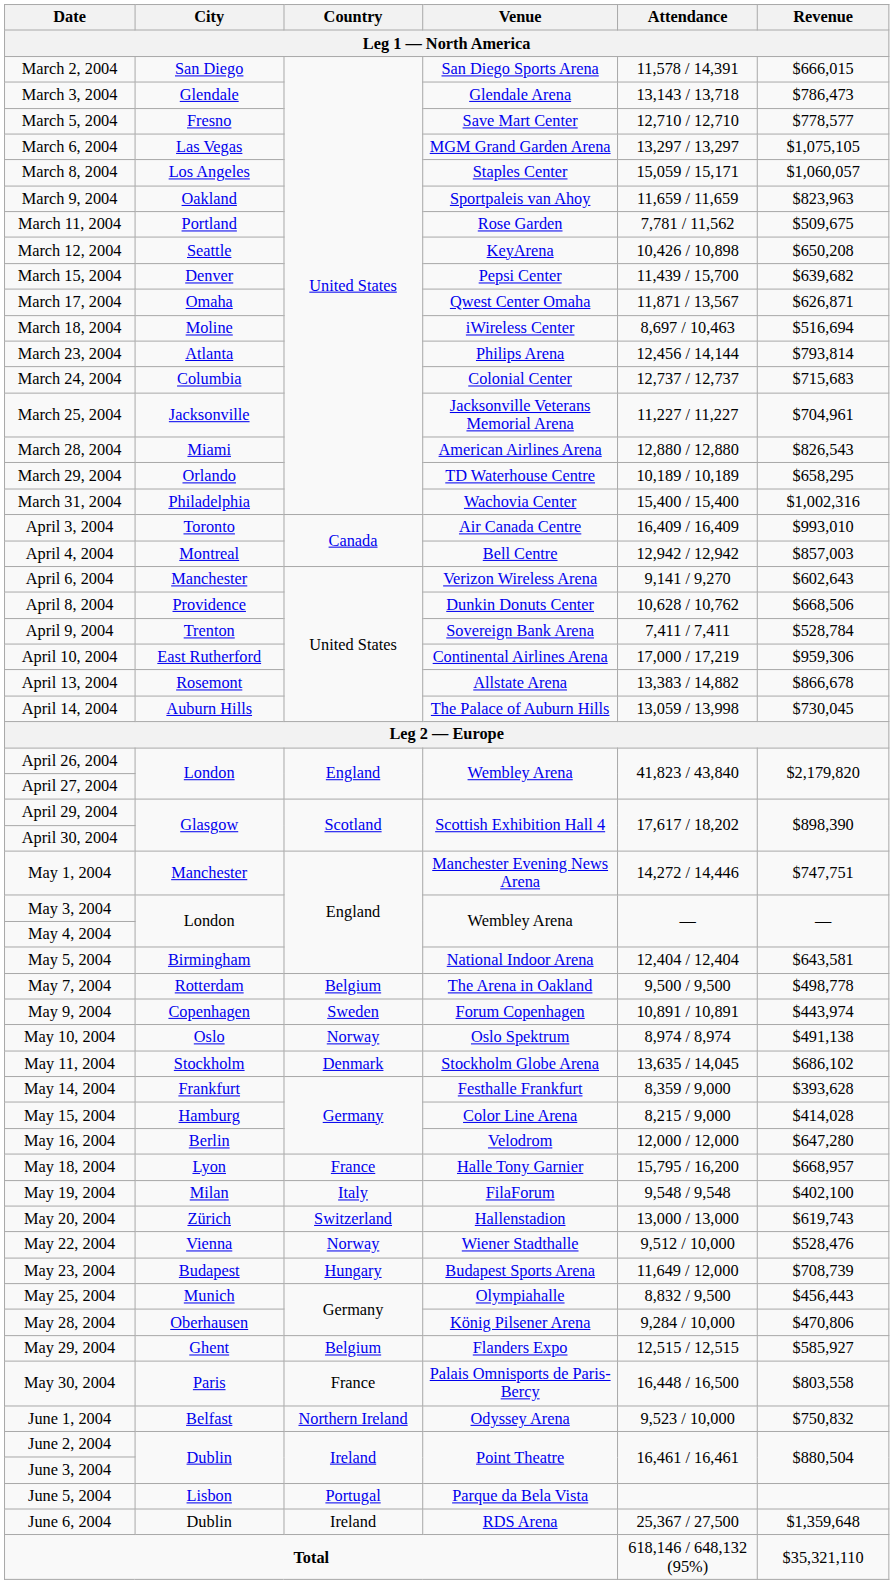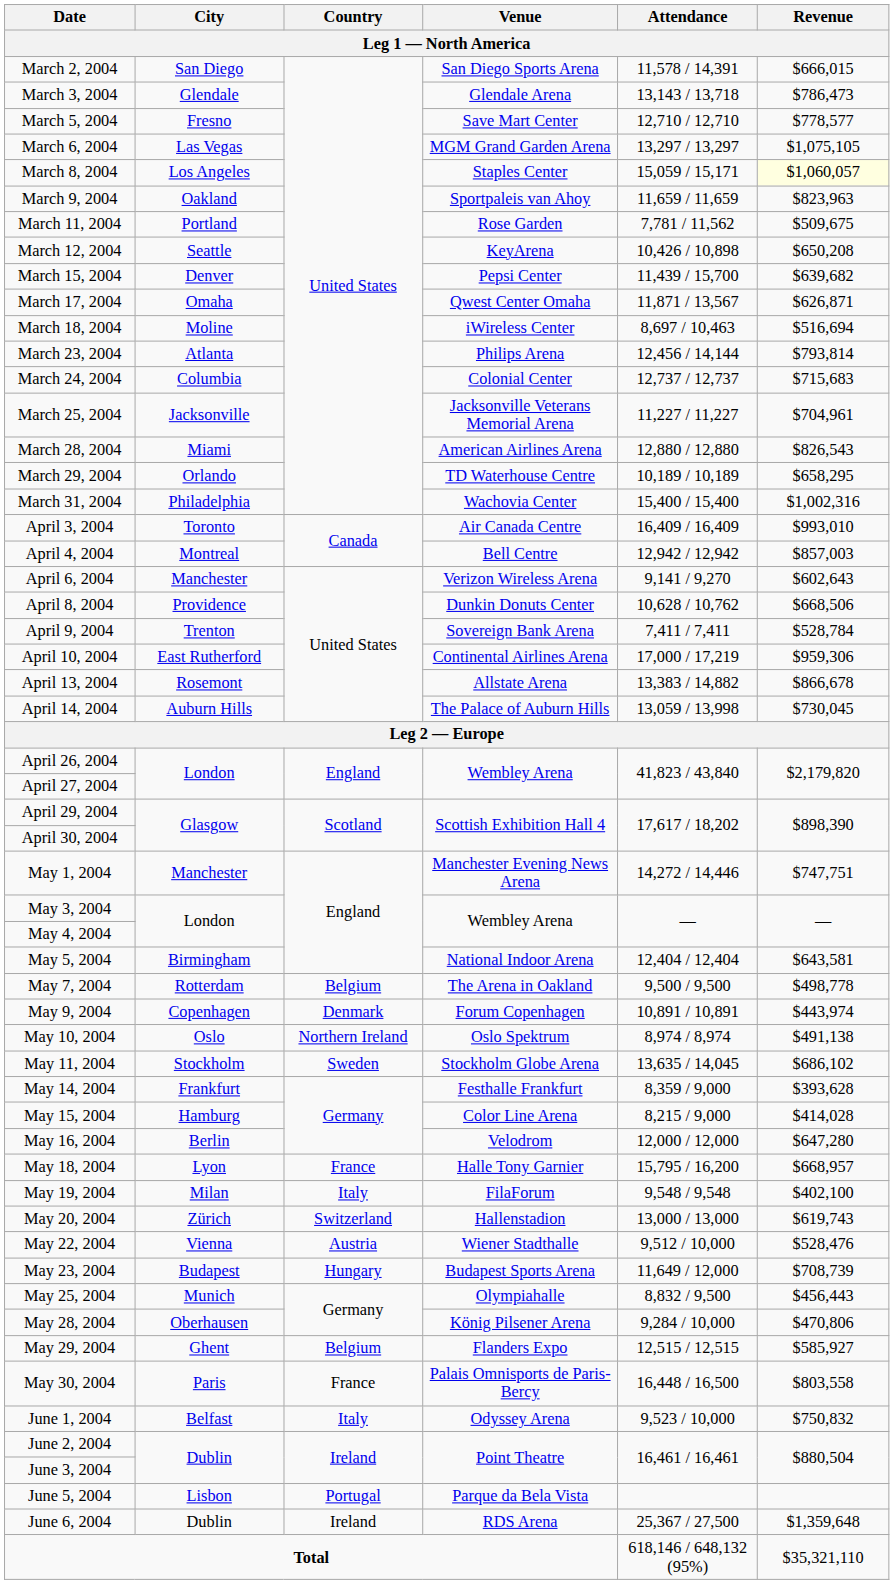(823, 172) no background -> (823, 172) lightyellow background
(353, 1011) Sweden -> (353, 1011) Denmark
(353, 1037) Norway -> (353, 1037) Northern Ireland
(353, 1063) Denmark -> (353, 1063) Sweden
(353, 1244) Norway -> (353, 1244) Austria
(353, 1418) Northern Ireland -> (353, 1418) Italy
